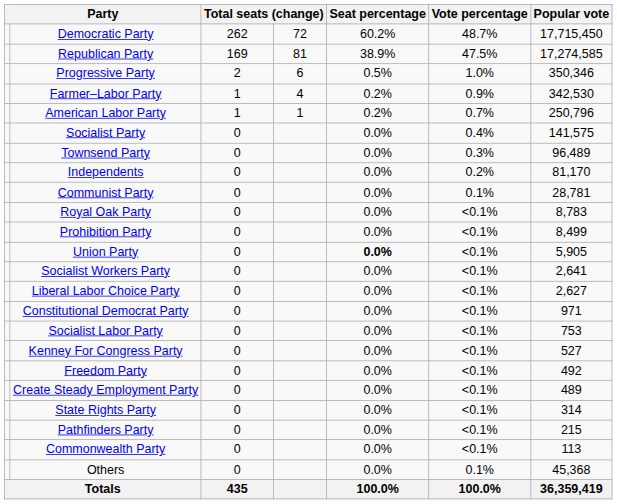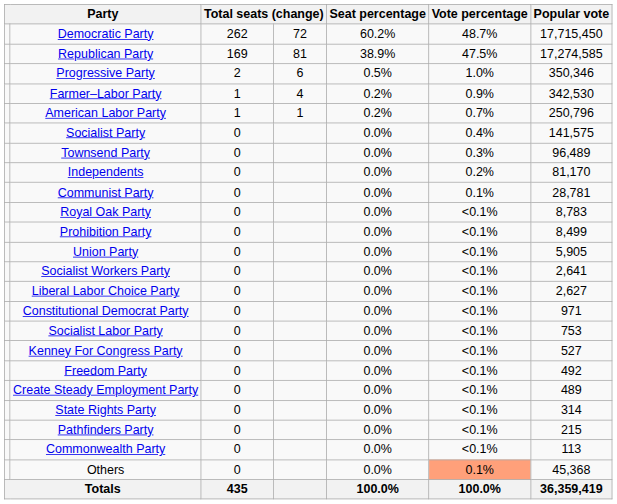(378, 251) bold -> (378, 251) normal
(480, 469) no background -> (480, 469) lightsalmon background
